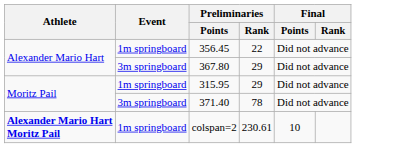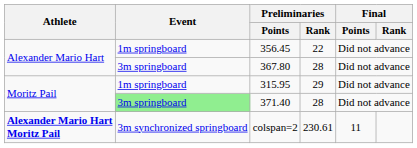(257, 67) 29 -> (318, 67) 28
(152, 103) no background -> (152, 103) lightgreen background
(257, 103) 78 -> (318, 103) 28
(152, 127) 1m springboard -> (183, 127) 3m synchronized springboard
(295, 127) 10 -> (356, 127) 11
